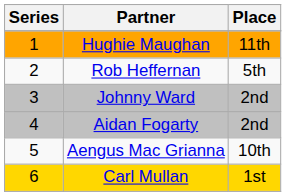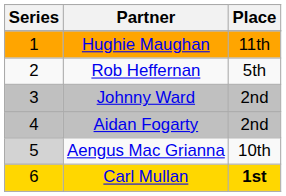(34, 151) no background -> (34, 151) lightgrey background
(254, 177) normal -> (254, 177) bold
